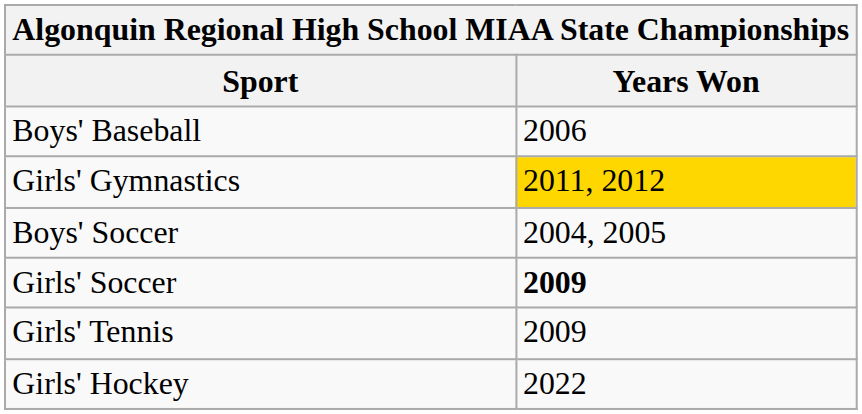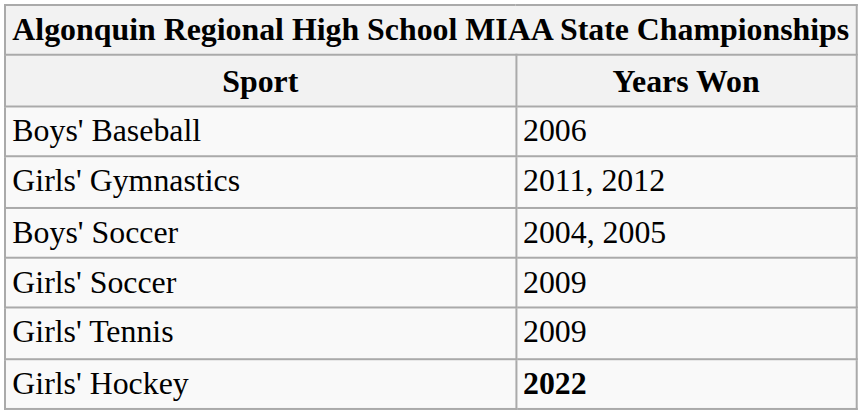(594, 181) gold background -> (594, 181) no background
(555, 282) bold -> (555, 282) normal
(555, 383) normal -> (555, 383) bold
